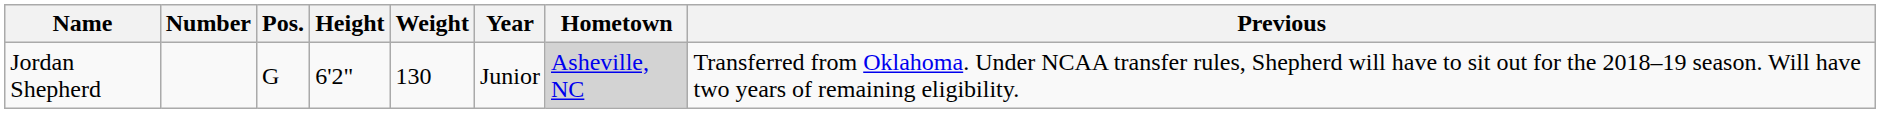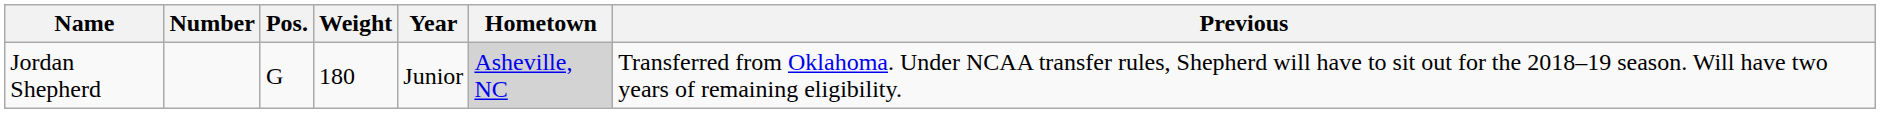- column: (350, 23)
(414, 75) 130 -> (337, 75) 180
